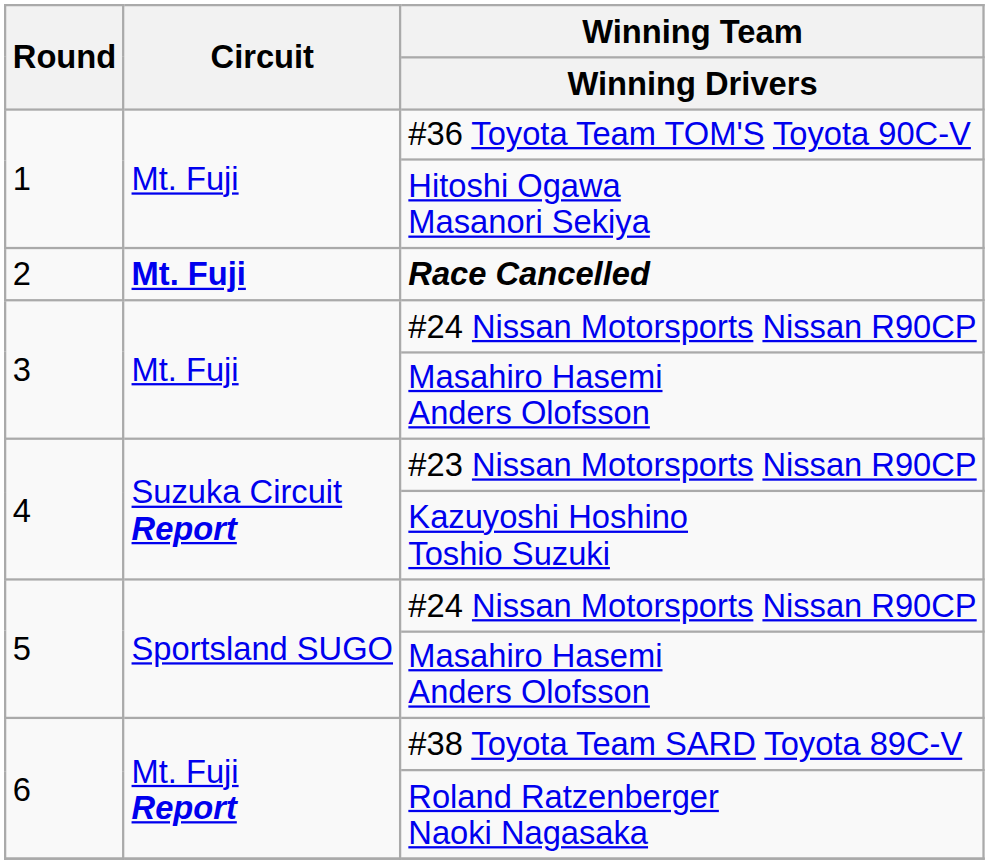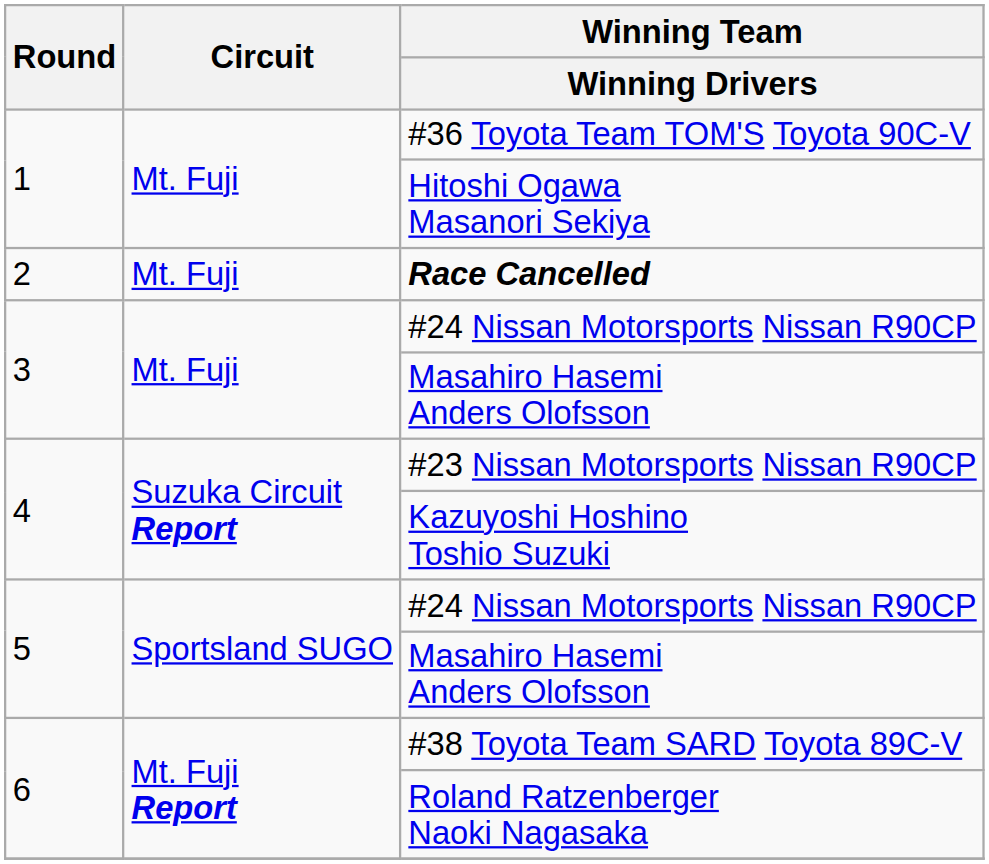(189, 274) bold -> (185, 274) normal
